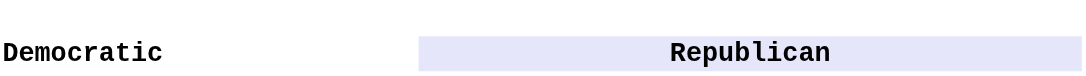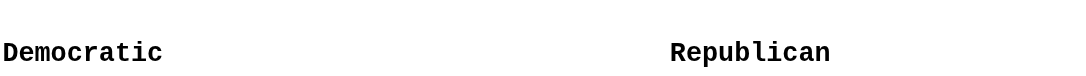(750, 54) lavender background -> (750, 54) no background
